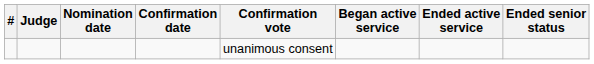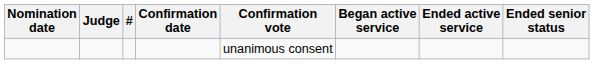columns swapped: (11, 21) <-> (98, 21)
